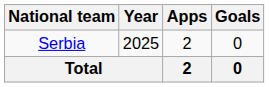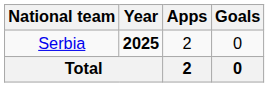(141, 43) normal -> (141, 43) bold
